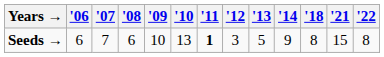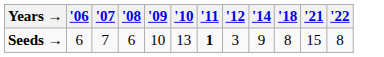- column: (261, 16)
